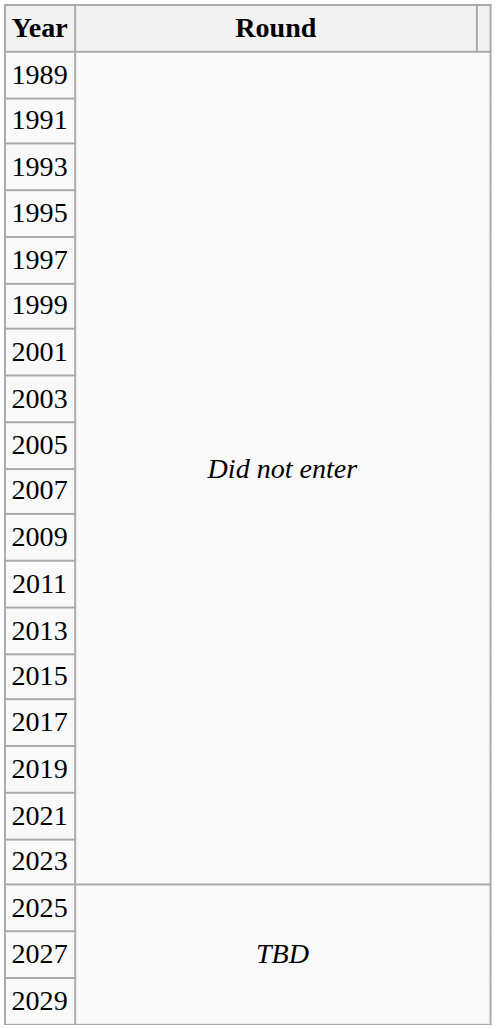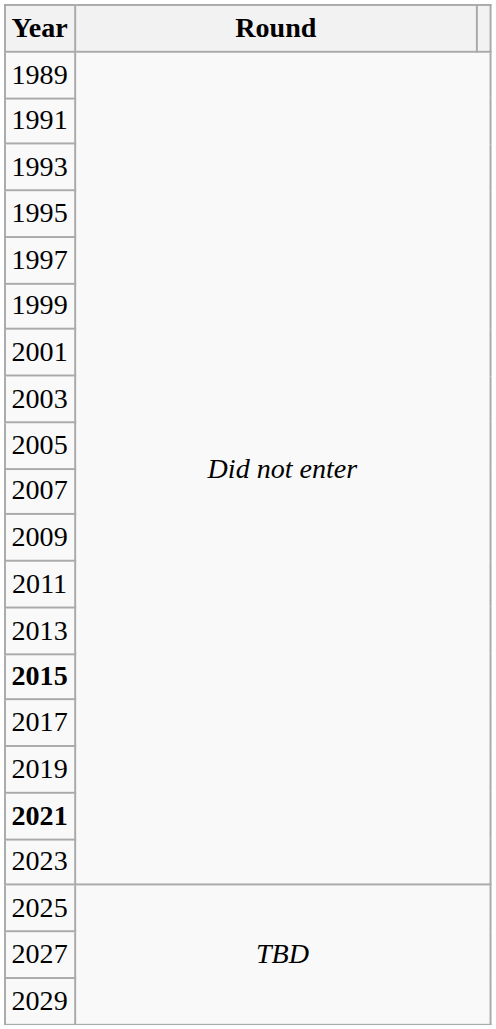(40, 676) normal -> (40, 676) bold
(40, 815) normal -> (40, 815) bold
